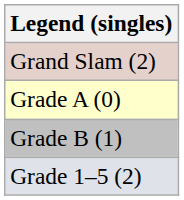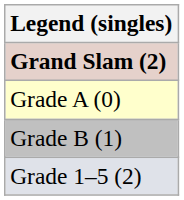(83, 61) normal -> (88, 61) bold
